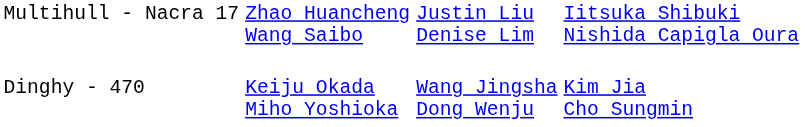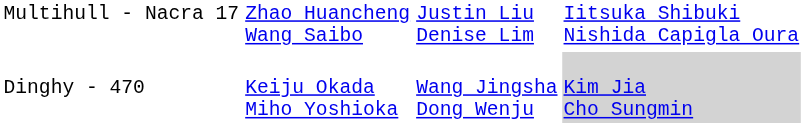(628, 99) no background -> (628, 99) lightgrey background
